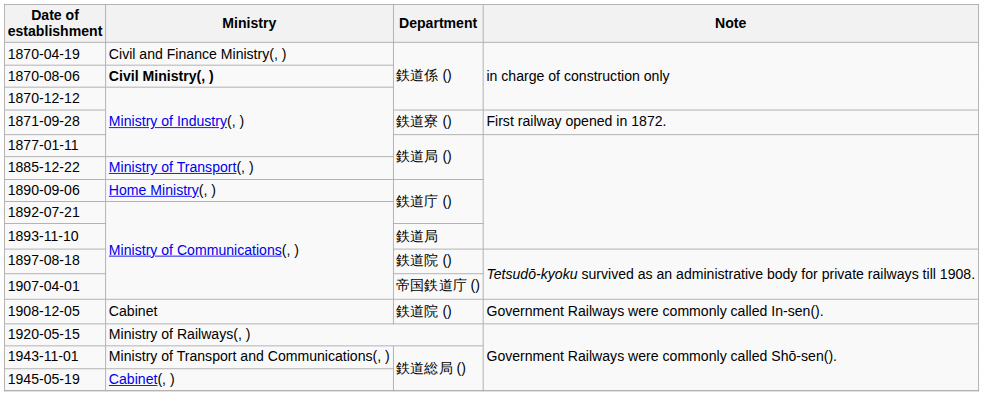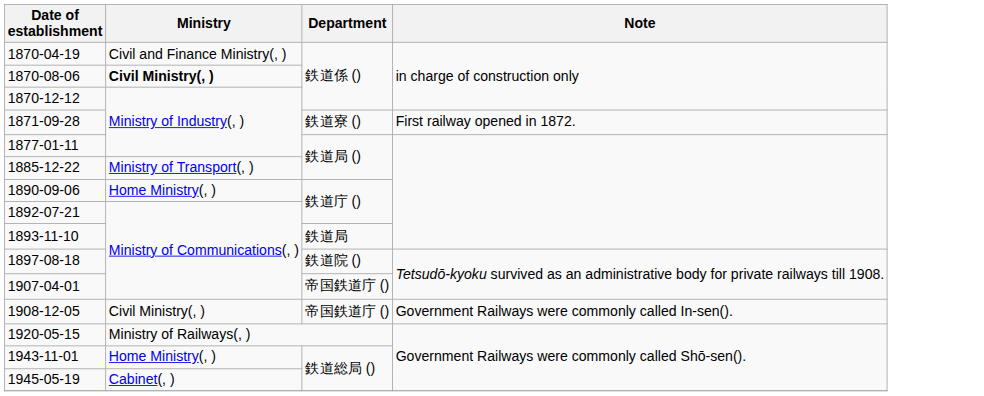(133, 311) Cabinet -> (157, 311) Civil Ministry(, )
(424, 310) 鉄道院 () -> (347, 310) 帝国鉄道庁 ()
(249, 357) Ministry of Transport and Communications(, ) -> (162, 357) Home Ministry(, )
